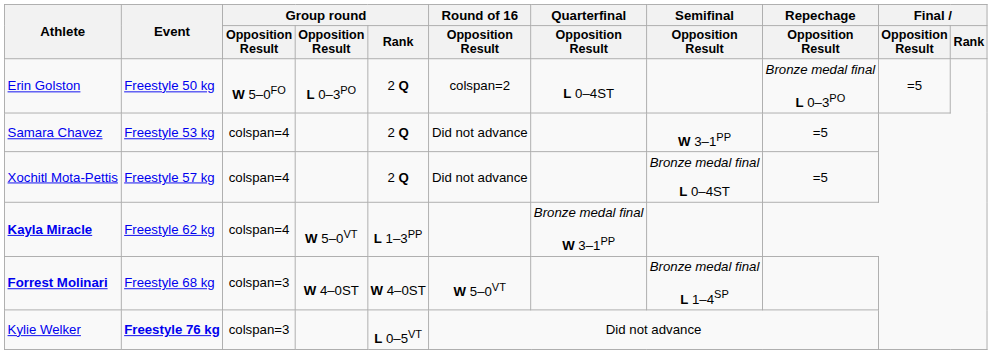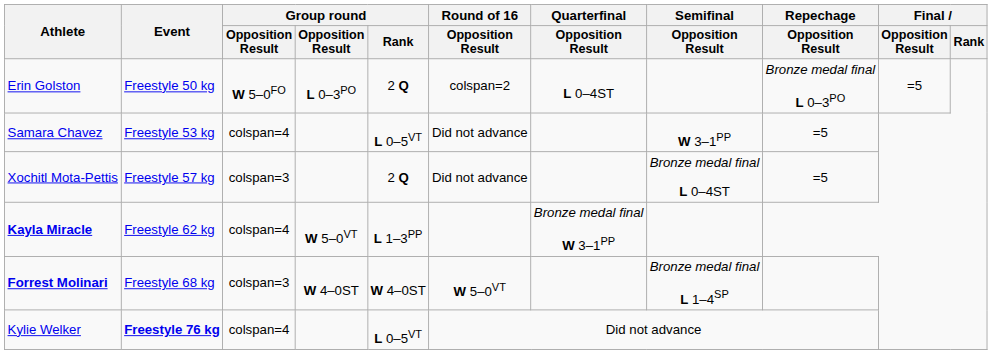(398, 133) 2 Q -> (398, 140) L 0–5VT
(259, 178) colspan=4 -> (259, 178) colspan=3
(259, 330) colspan=3 -> (259, 330) colspan=4
